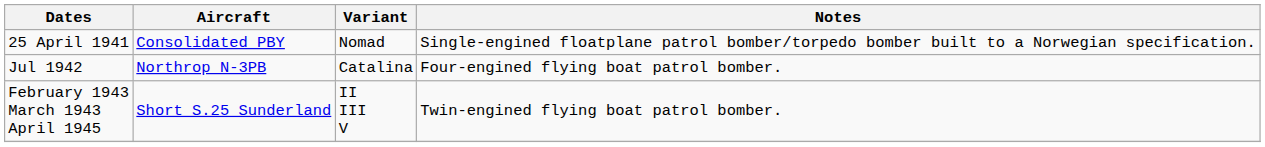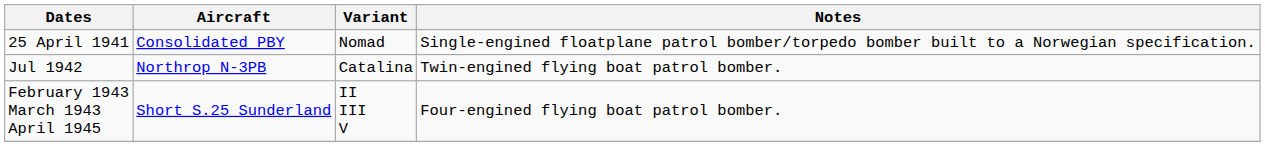(601, 68) Four-engined flying boat patrol bomber. -> (601, 68) Twin-engined flying boat patrol bomber.
(601, 111) Twin-engined flying boat patrol bomber. -> (601, 111) Four-engined flying boat patrol bomber.
